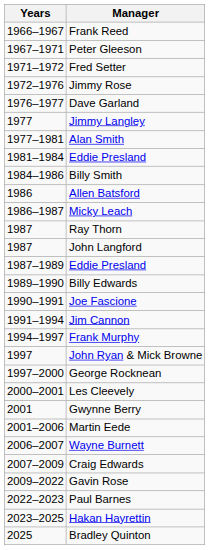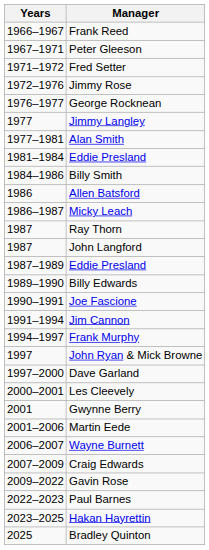(104, 103) Dave Garland -> (115, 103) George Rocknean
(115, 373) George Rocknean -> (104, 373) Dave Garland
